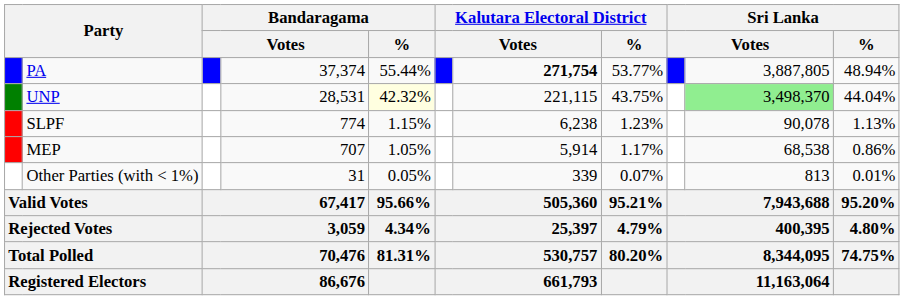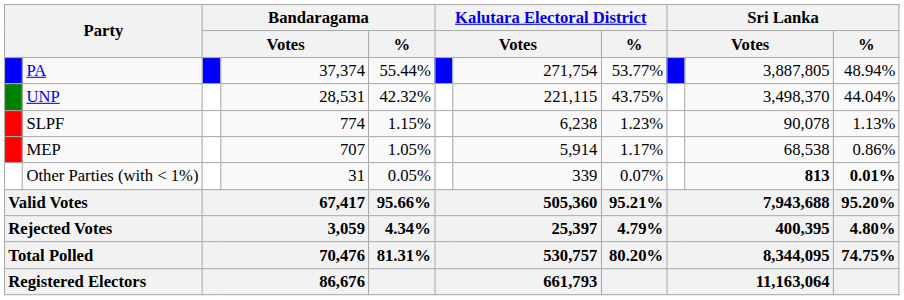(570, 70) bold -> (570, 70) normal
(405, 96) lightyellow background -> (405, 96) no background
(796, 96) lightgreen background -> (796, 96) no background
(817, 176) normal -> (817, 176) bold
(874, 176) normal -> (873, 176) bold
